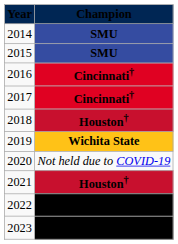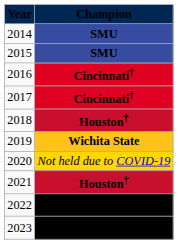(104, 161) no background -> (104, 161) gold background
